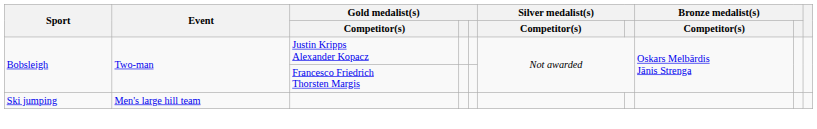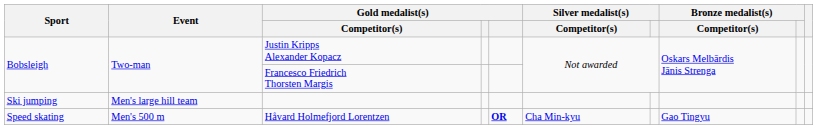+ row: (327, 116)
